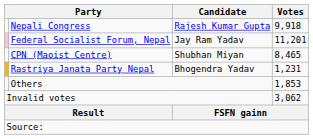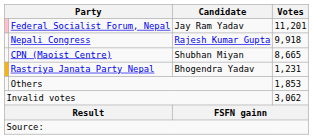rows swapped: (90, 40) <-> (51, 26)
(288, 55) 8,465 -> (288, 55) 8,665
